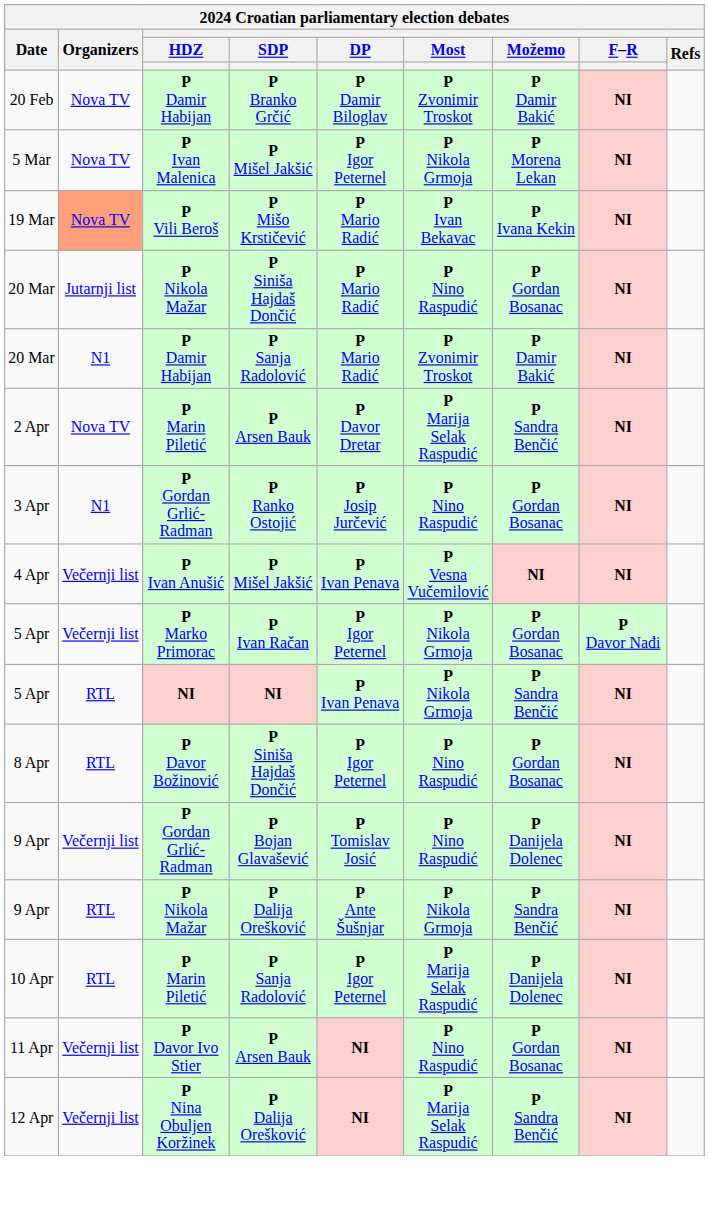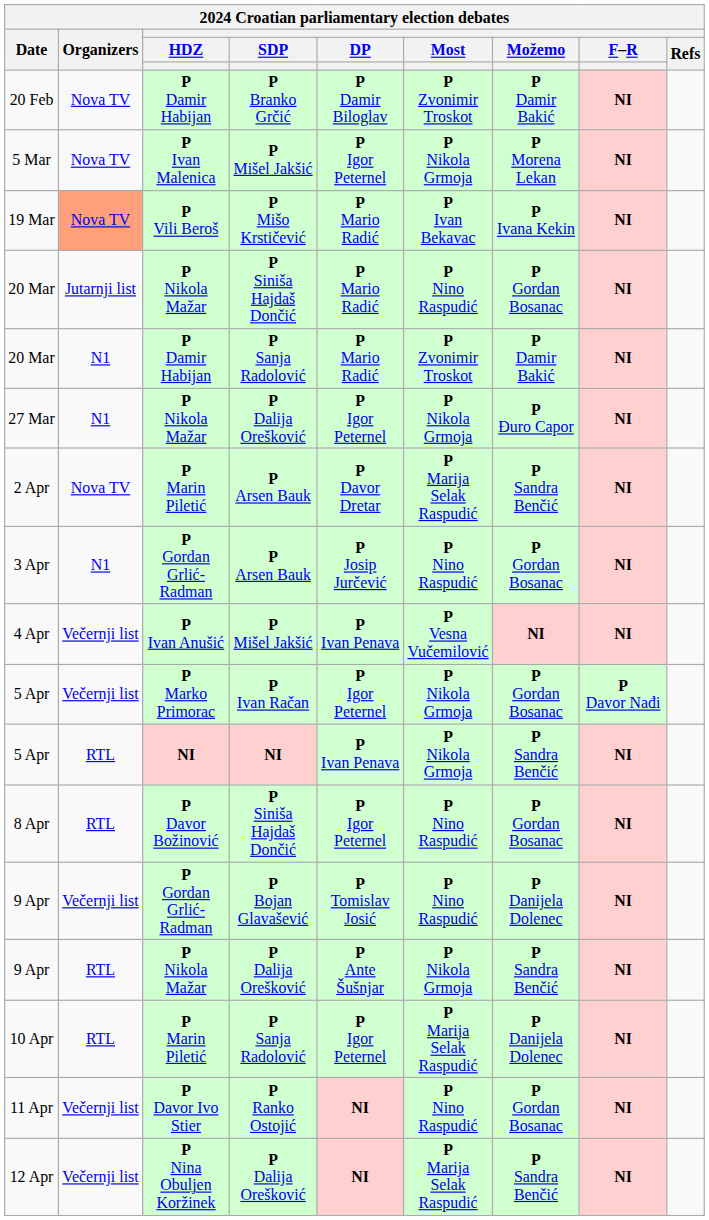+ row: (32, 418)
(273, 504) P Ranko Ostojić -> (273, 565) P Arsen Bauk
(273, 1047) P Arsen Bauk -> (273, 1108) P Ranko Ostojić
